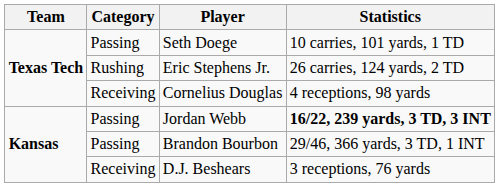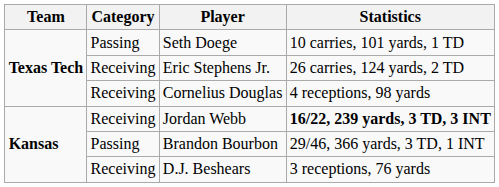(117, 67) Rushing -> (123, 67) Receiving
(115, 118) Passing -> (123, 118) Receiving
